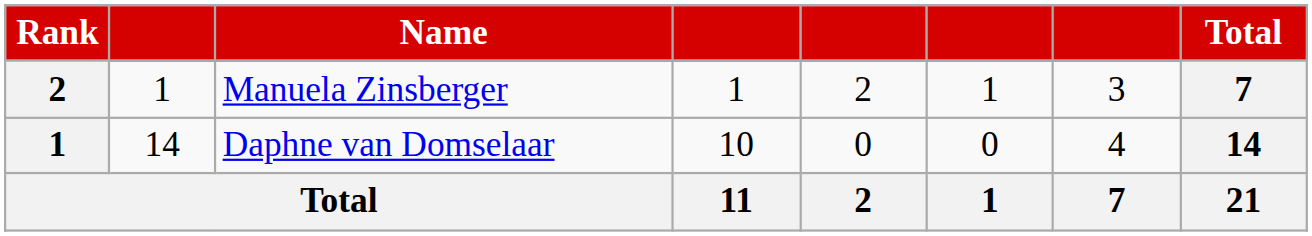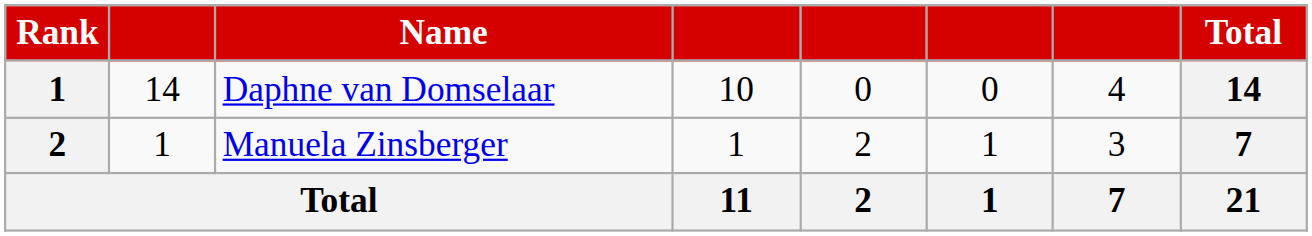rows swapped: (389, 144) <-> (365, 88)
